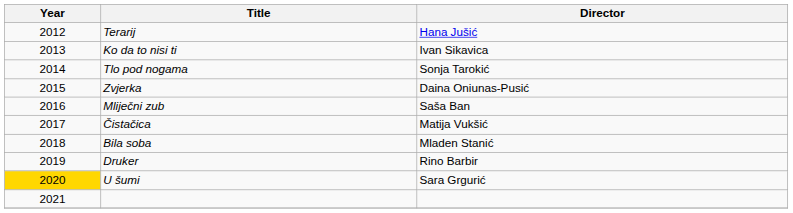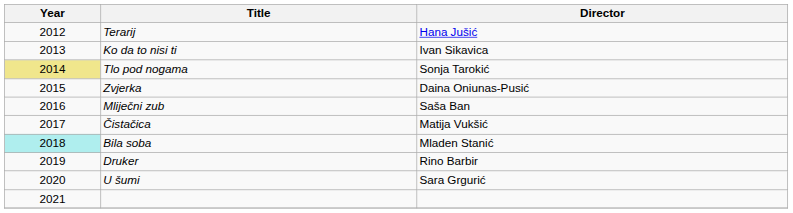(52, 69) no background -> (52, 69) khaki background
(52, 143) no background -> (52, 143) paleturquoise background
(52, 180) gold background -> (52, 180) no background
